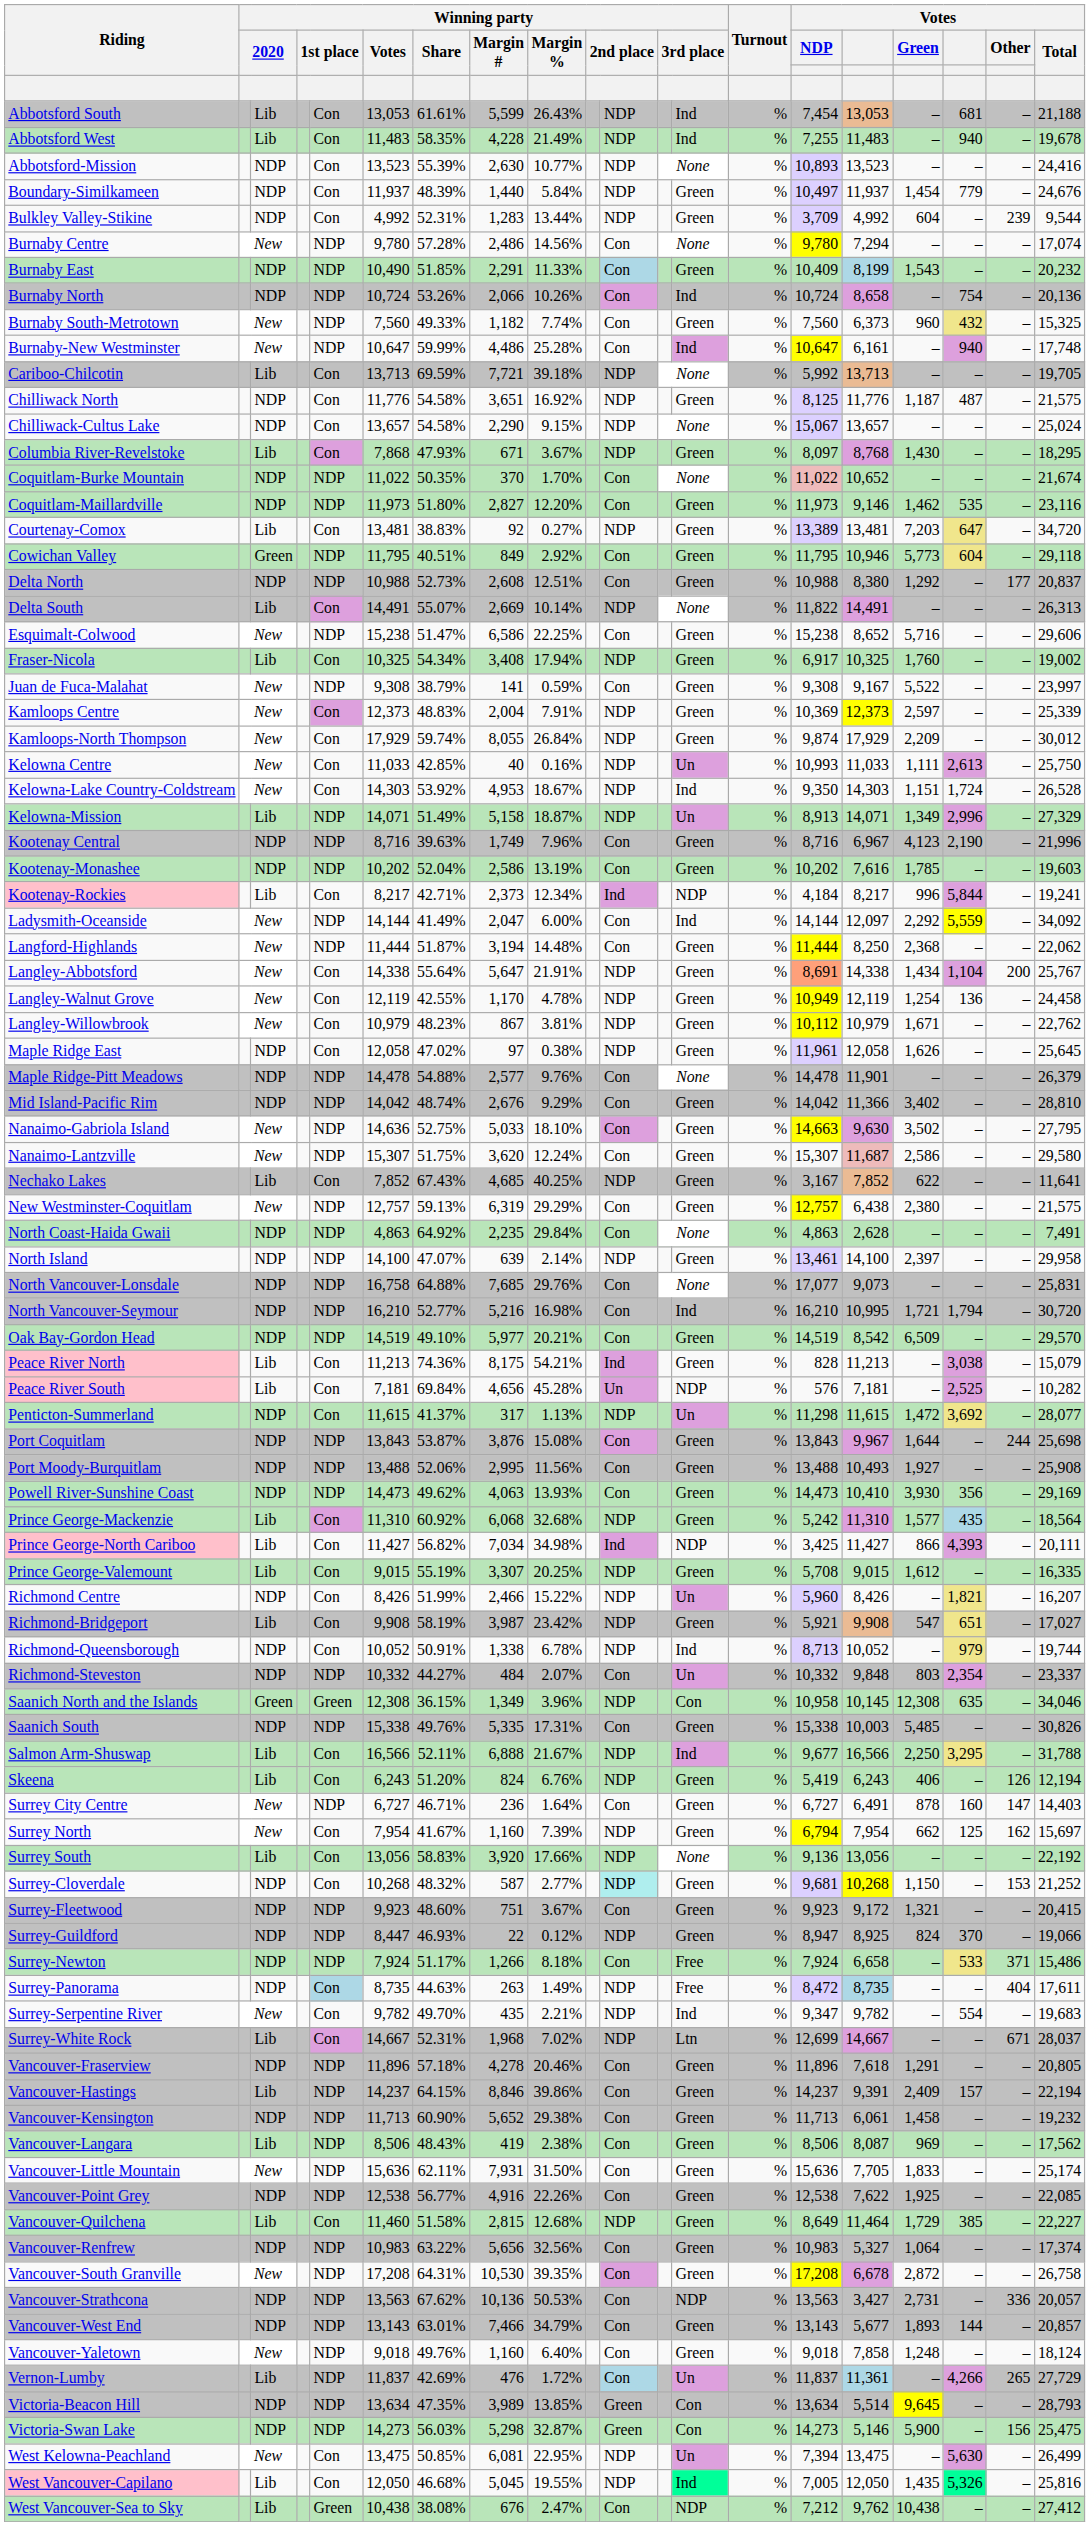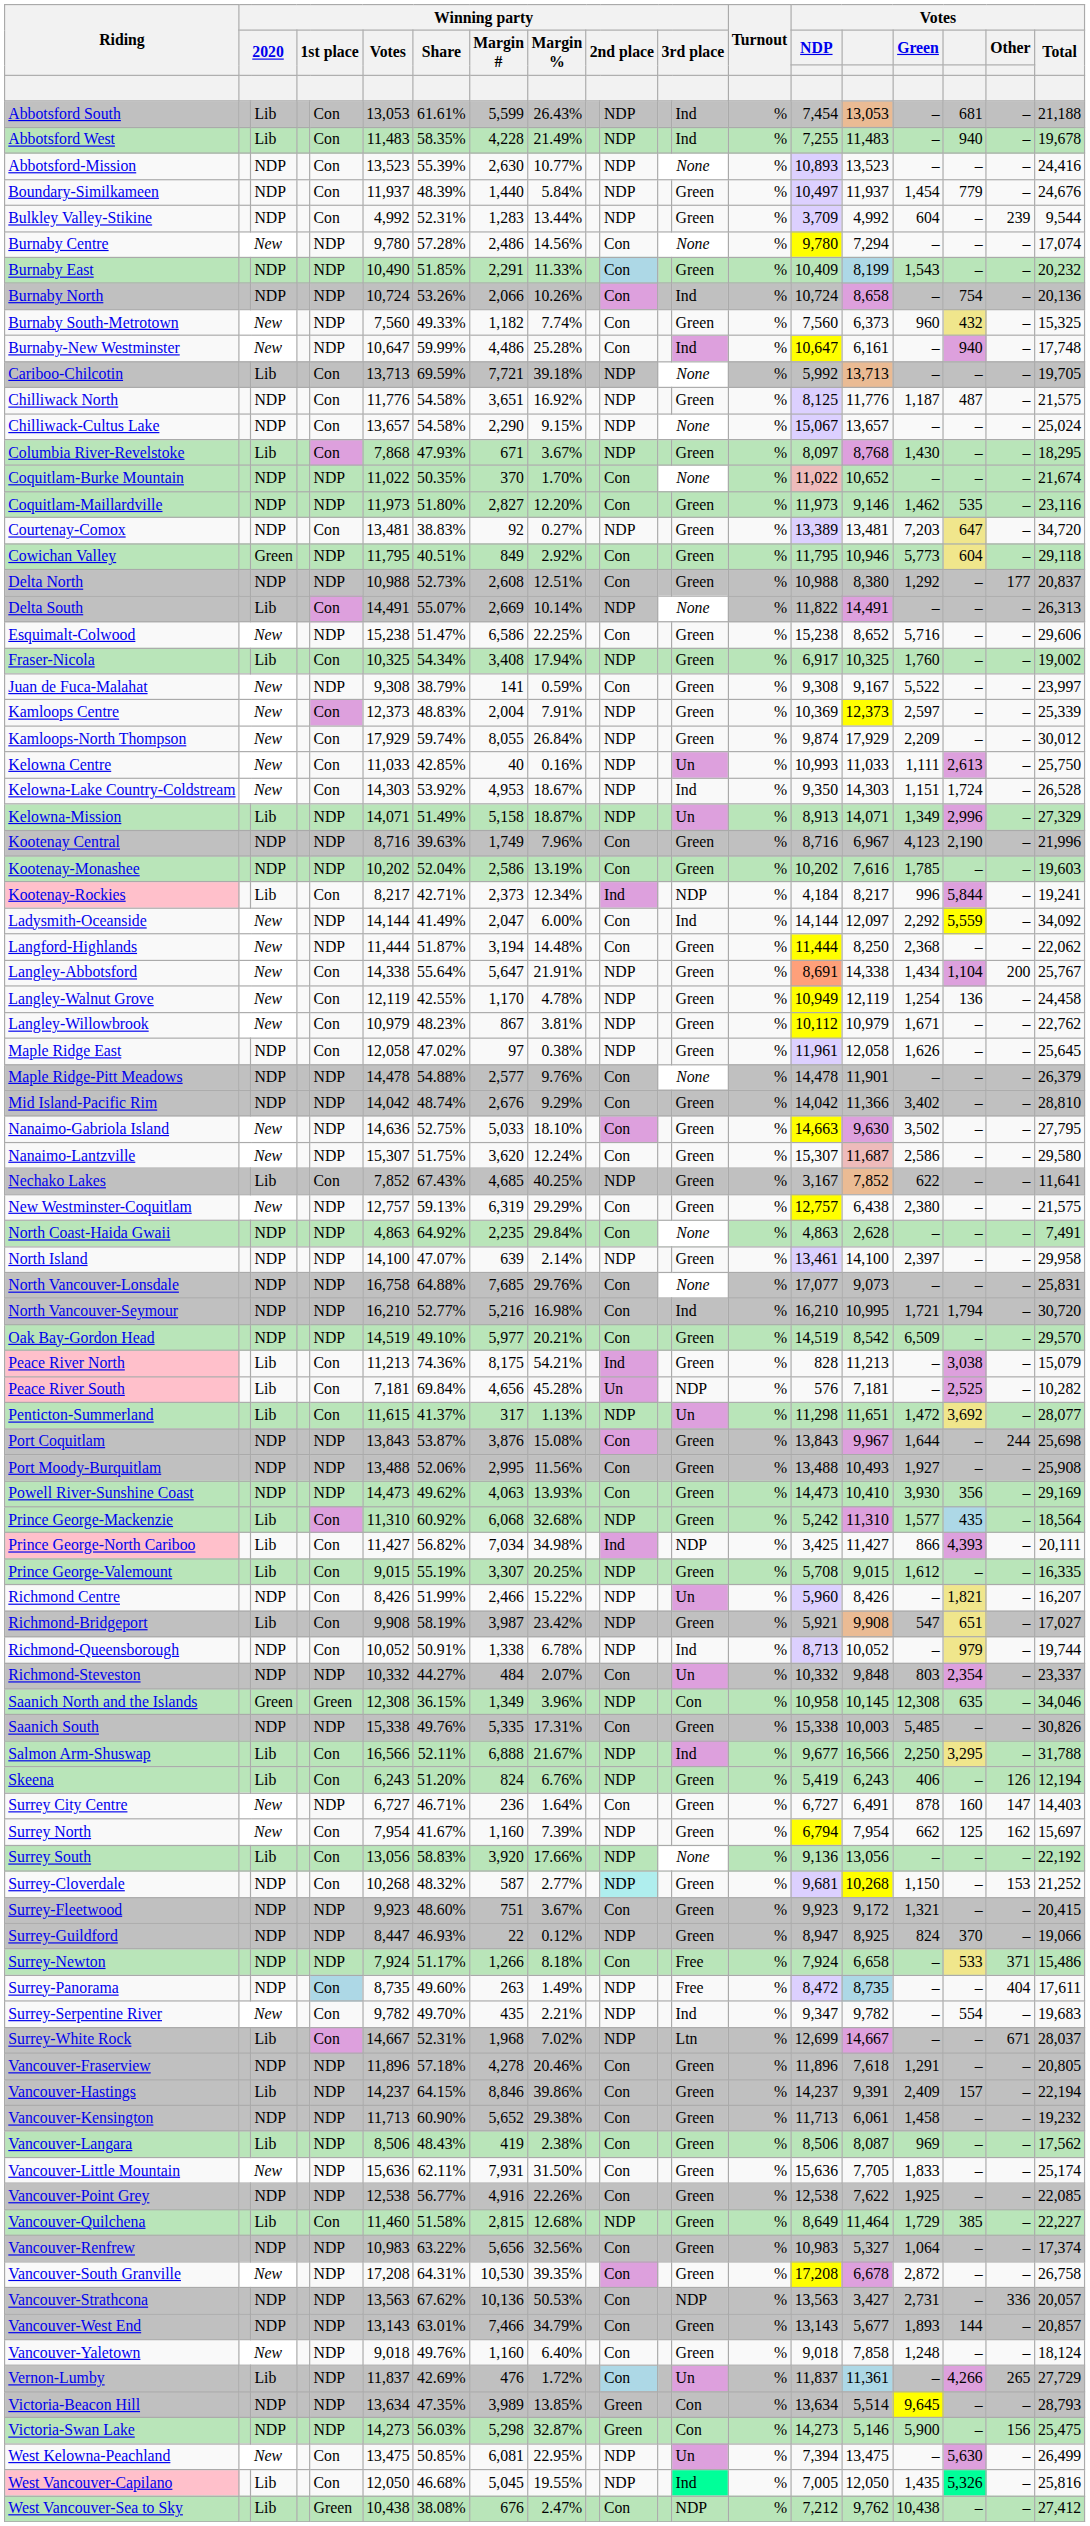(265, 530) Lib -> (270, 530) NDP
(270, 1415) NDP -> (265, 1415) Lib
(867, 1415) 11,615 -> (867, 1415) 11,651
(441, 1987) 44.63% -> (441, 1987) 49.60%
